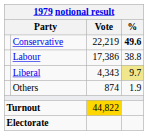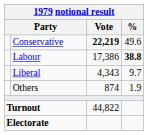(106, 42) normal -> (106, 42) bold
(133, 42) bold -> (133, 42) normal
(133, 57) normal -> (133, 57) bold
(135, 73) khaki background -> (135, 73) no background
(106, 107) gold background -> (106, 107) no background
